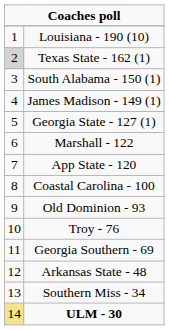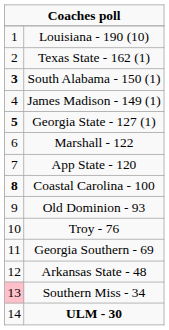(14, 58) lightgrey background -> (14, 58) no background
(14, 79) normal -> (14, 79) bold
(14, 122) normal -> (14, 122) bold
(14, 186) normal -> (14, 186) bold
(14, 292) no background -> (14, 292) pink background
(14, 314) khaki background -> (14, 314) no background
